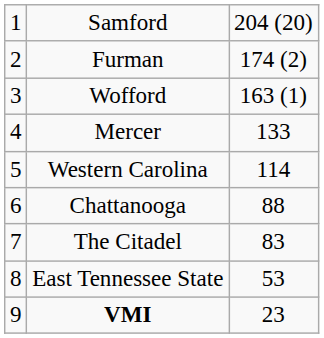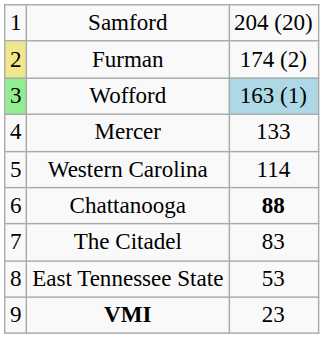(16, 59) no background -> (16, 59) khaki background
(16, 95) no background -> (16, 95) lightgreen background
(273, 95) no background -> (273, 95) lightblue background
(273, 205) normal -> (273, 205) bold
